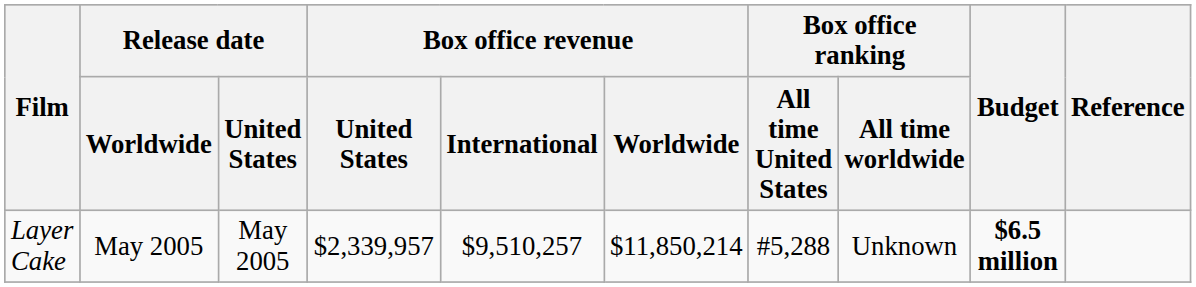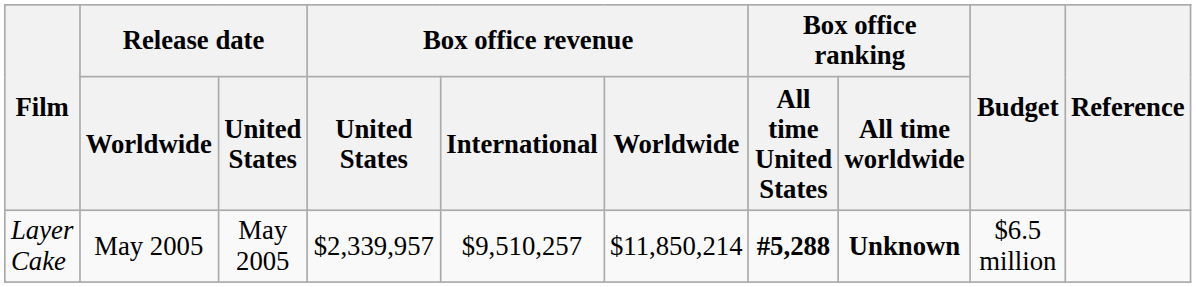(793, 245) normal -> (793, 245) bold
(905, 245) normal -> (905, 245) bold
(1018, 245) bold -> (1018, 245) normal
